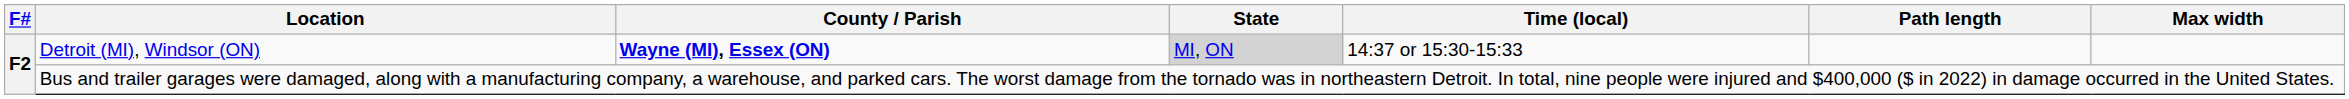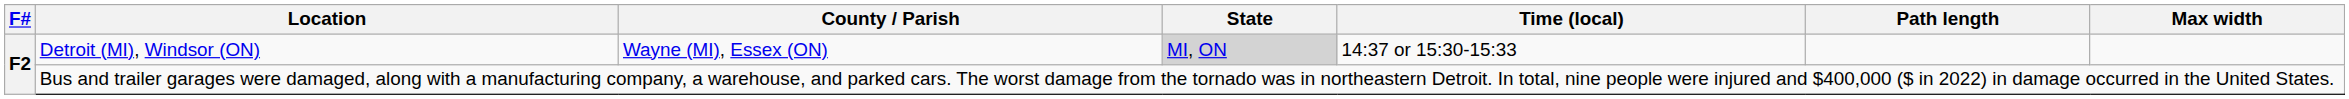(725, 49) bold -> (725, 49) normal
